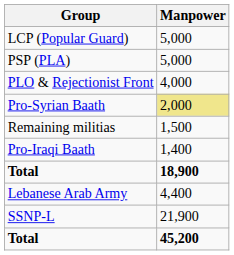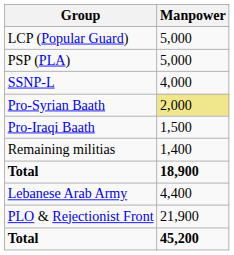(81, 82) PLO & Rejectionist Front -> (31, 82) SSNP-L
(61, 127) Remaining militias -> (51, 127) Pro-Iraqi Baath
(51, 149) Pro-Iraqi Baath -> (61, 149) Remaining militias
(31, 216) SSNP-L -> (81, 216) PLO & Rejectionist Front
